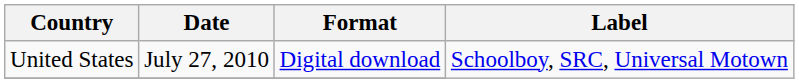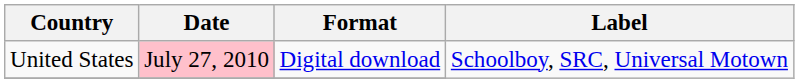(207, 59) no background -> (207, 59) pink background
